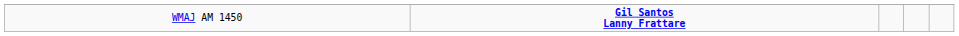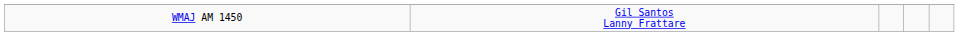(644, 18) bold -> (644, 18) normal
